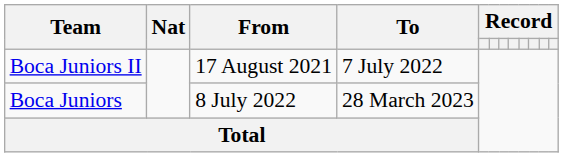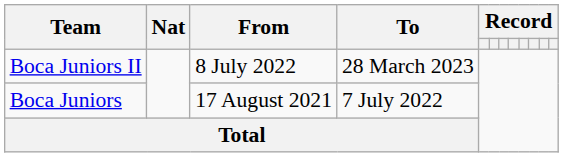(264, 65) 17 August 2021 -> (246, 65) 8 July 2022
(392, 65) 7 July 2022 -> (408, 65) 28 March 2023
(246, 100) 8 July 2022 -> (264, 100) 17 August 2021
(408, 100) 28 March 2023 -> (392, 100) 7 July 2022
